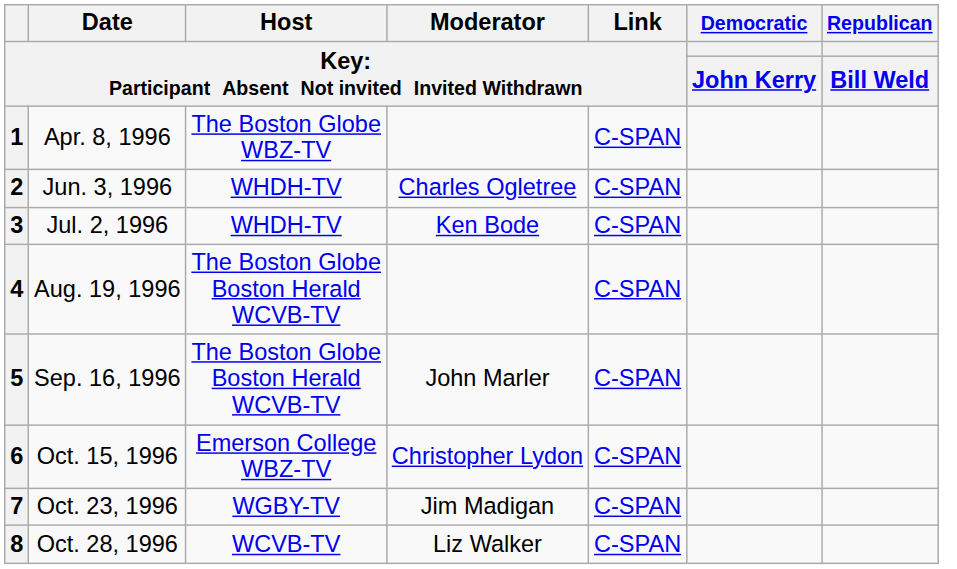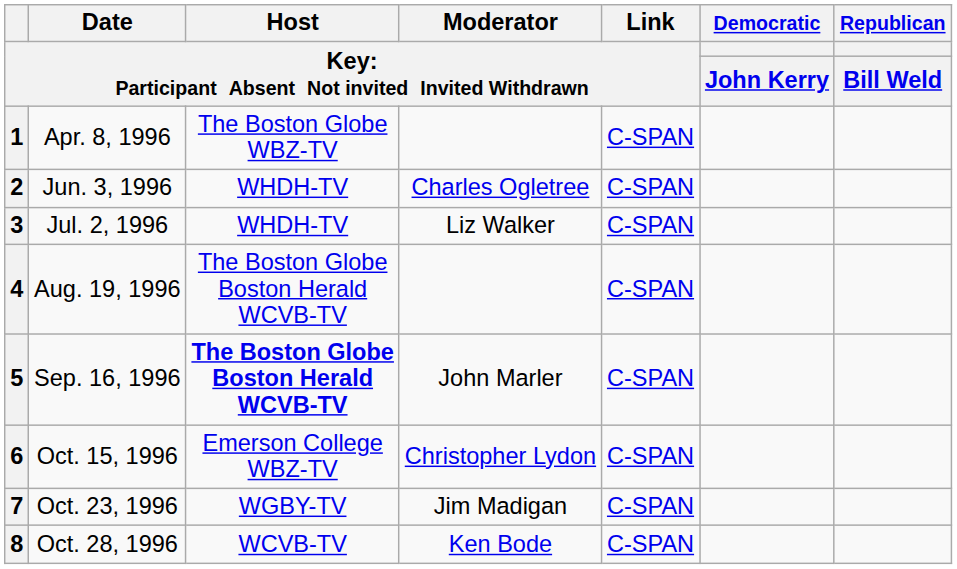(487, 225) Ken Bode -> (500, 225) Liz Walker
(286, 379) normal -> (293, 379) bold
(487, 544) Liz Walker -> (500, 544) Ken Bode
